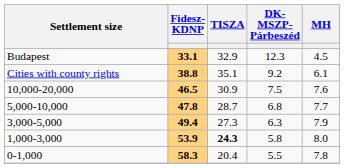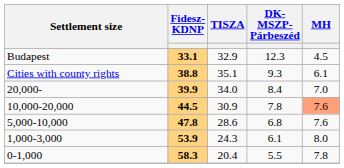(275, 73) 9.2 -> (275, 73) 9.3
+ row: (25, 90)
(188, 90) 46.5 -> (188, 106) 44.5
(275, 90) 7.5 -> (275, 106) 7.8
(321, 90) no background -> (321, 106) lightsalmon background
(228, 106) 28.7 -> (228, 122) 28.6
(321, 106) 7.7 -> (321, 122) 7.6
- row: (35, 122)
(228, 139) bold -> (228, 139) normal
(275, 139) 5.8 -> (275, 139) 6.1
